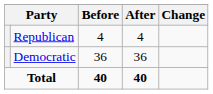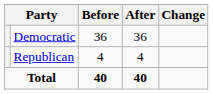rows swapped: (45, 57) <-> (44, 36)
